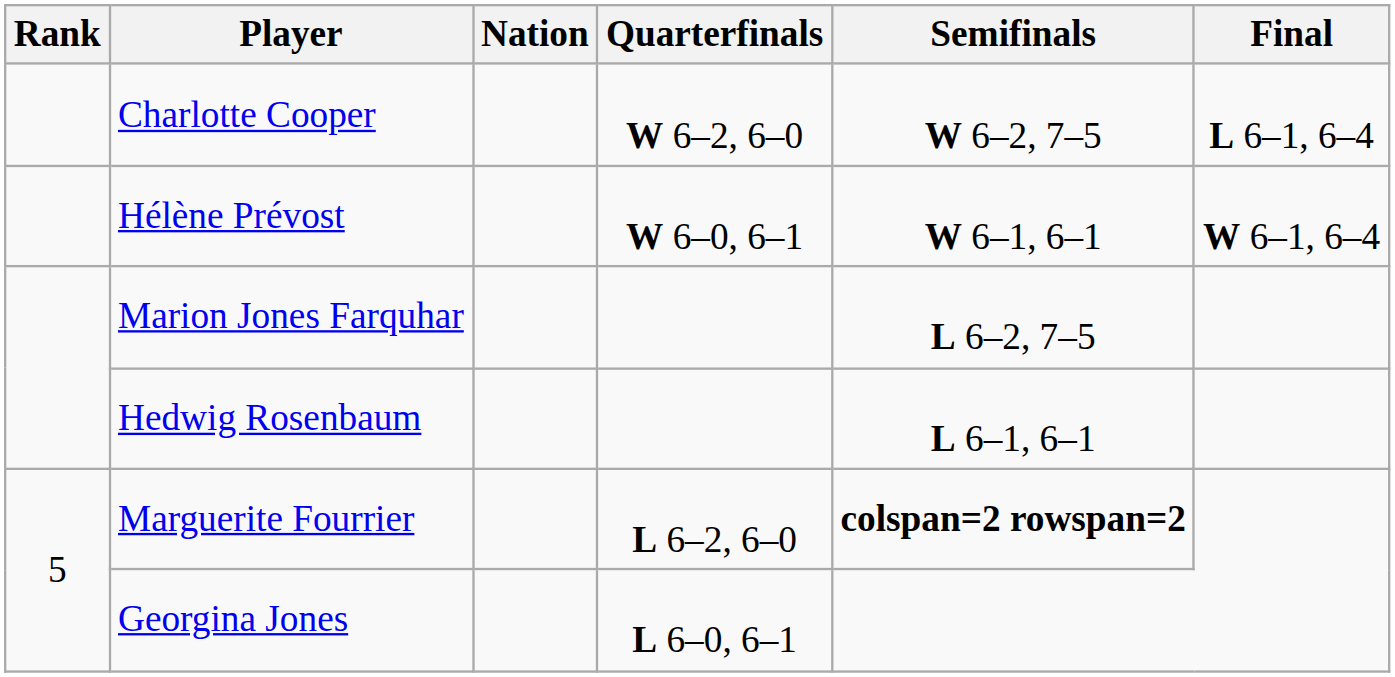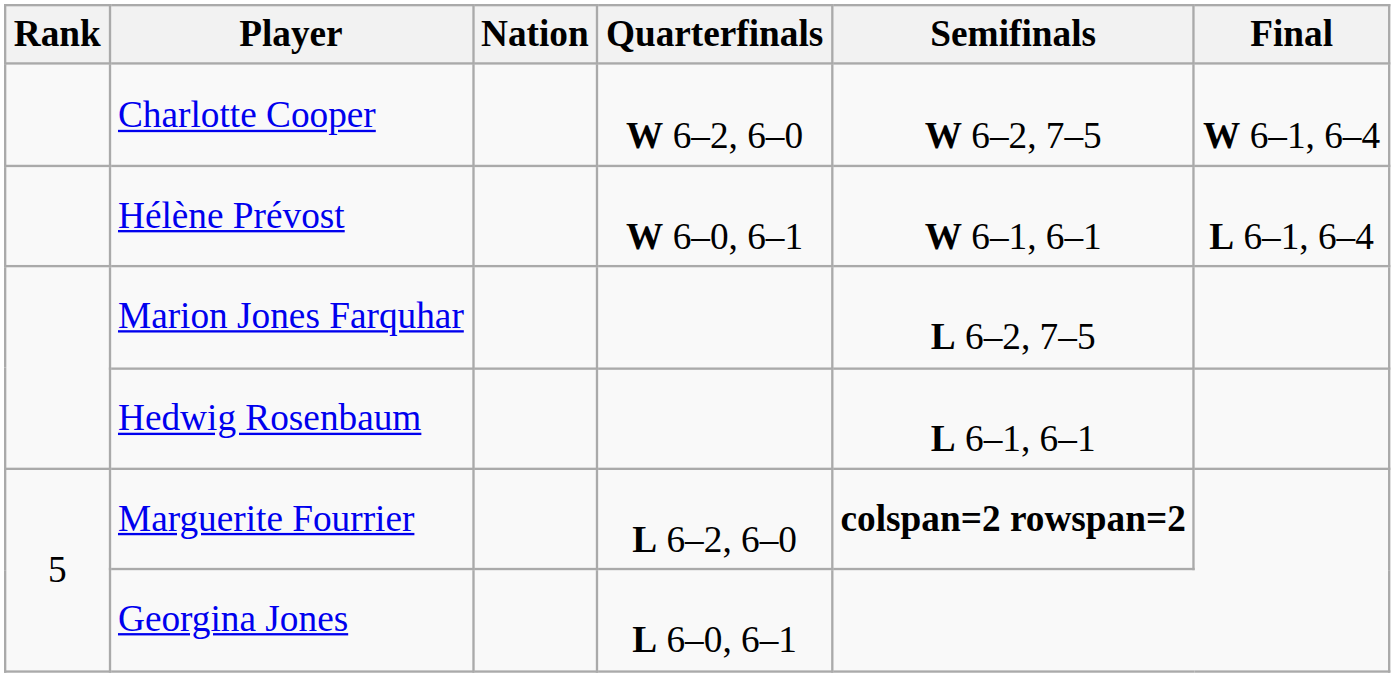(1292, 135) L 6–1, 6–4 -> (1292, 135) W 6–1, 6–4
(1292, 236) W 6–1, 6–4 -> (1292, 236) L 6–1, 6–4
